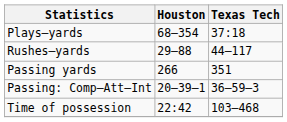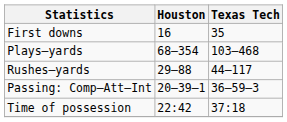+ row: (45, 33)
(228, 33) 37:18 -> (235, 51) 103–468
- row: (52, 70)
(235, 107) 103–468 -> (228, 107) 37:18
